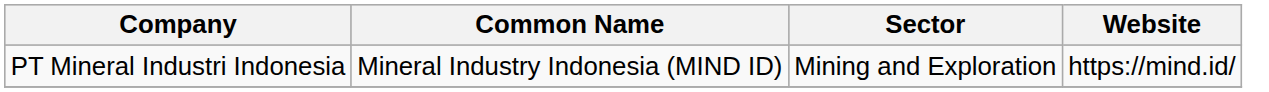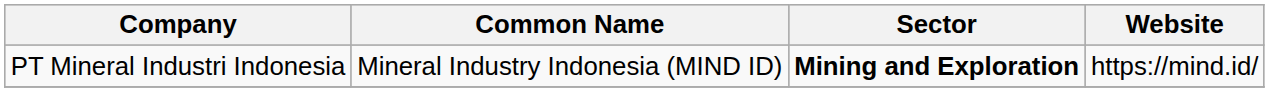(925, 65) normal -> (937, 65) bold
